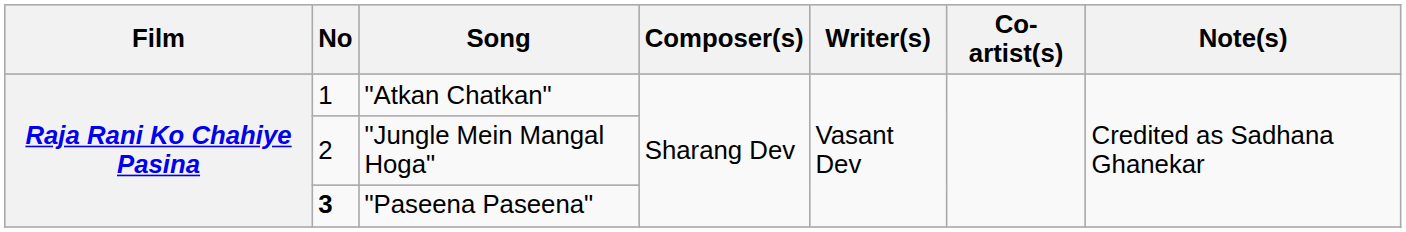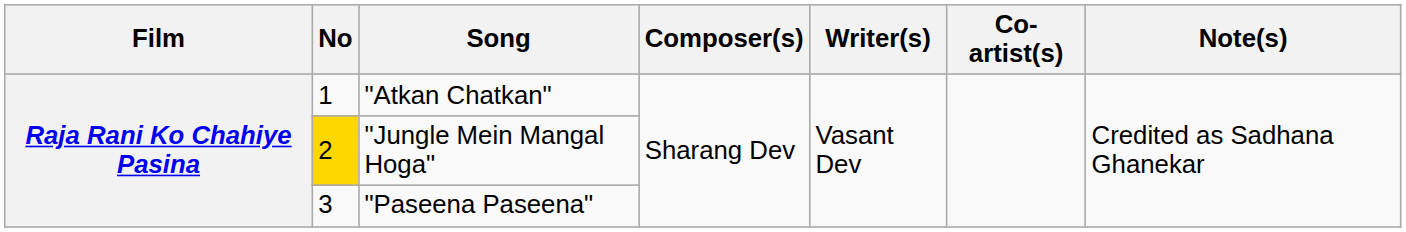(325, 150) no background -> (325, 150) gold background
(325, 205) bold -> (325, 205) normal
